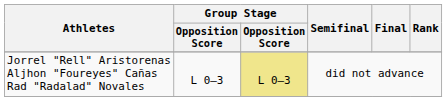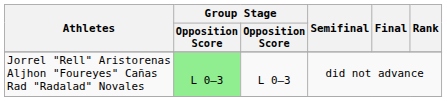(207, 80) no background -> (207, 80) lightgreen background
(274, 80) khaki background -> (274, 80) no background
